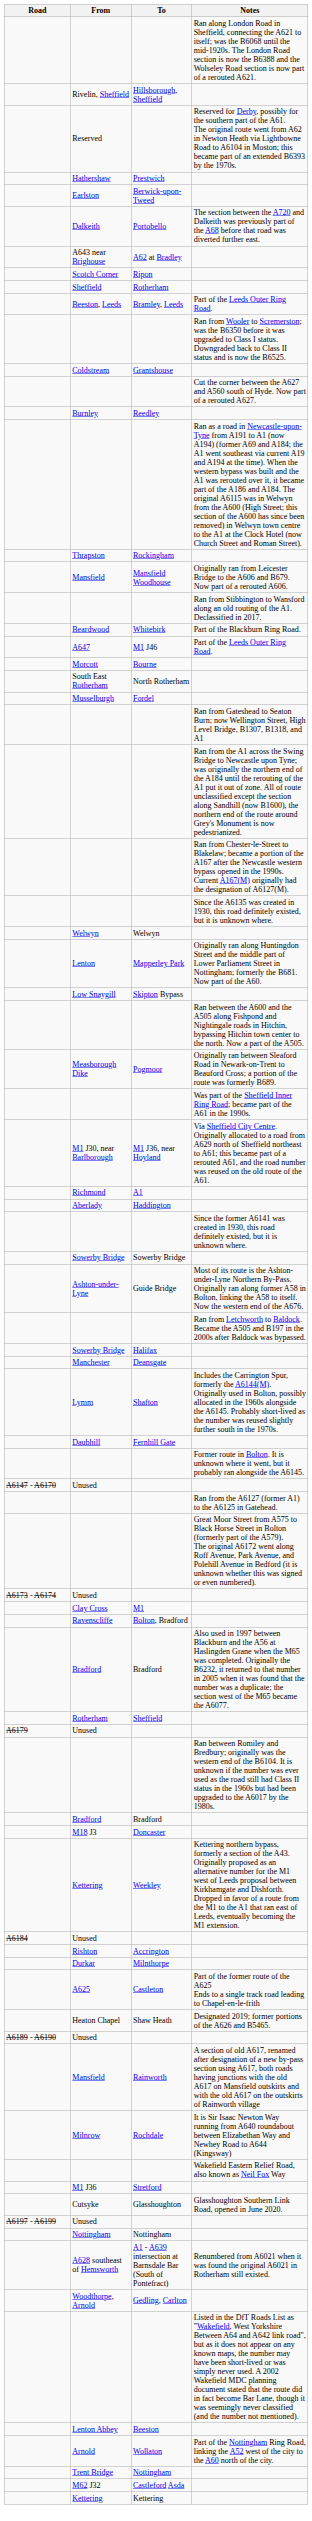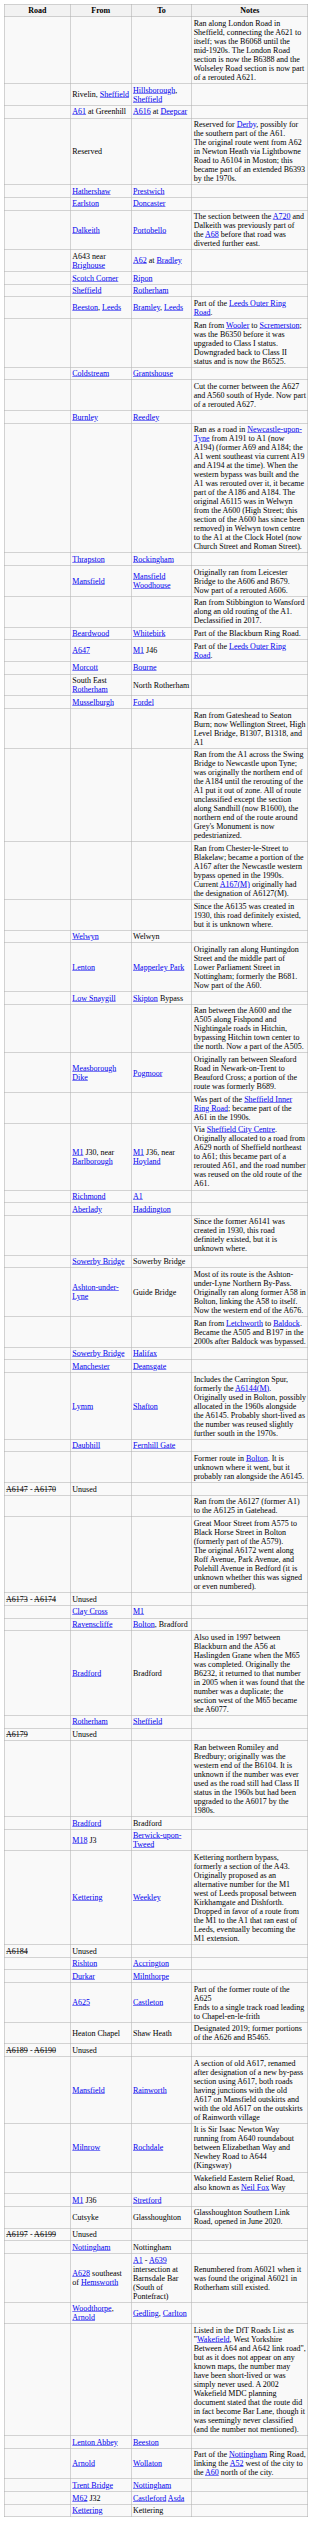+ row: (99, 111)
(157, 195) Berwick-upon-Tweed -> (149, 203) Doncaster
(149, 1832) Doncaster -> (157, 1840) Berwick-upon-Tweed
